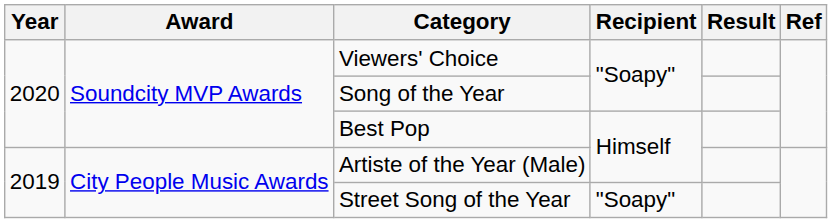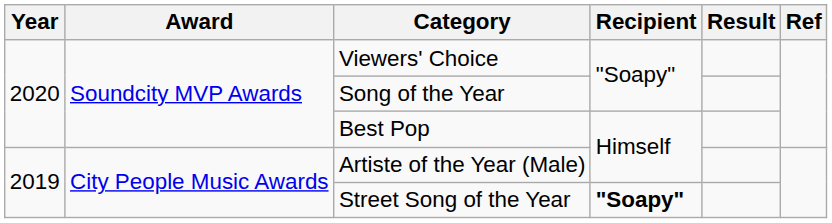(635, 199) normal -> (640, 199) bold
